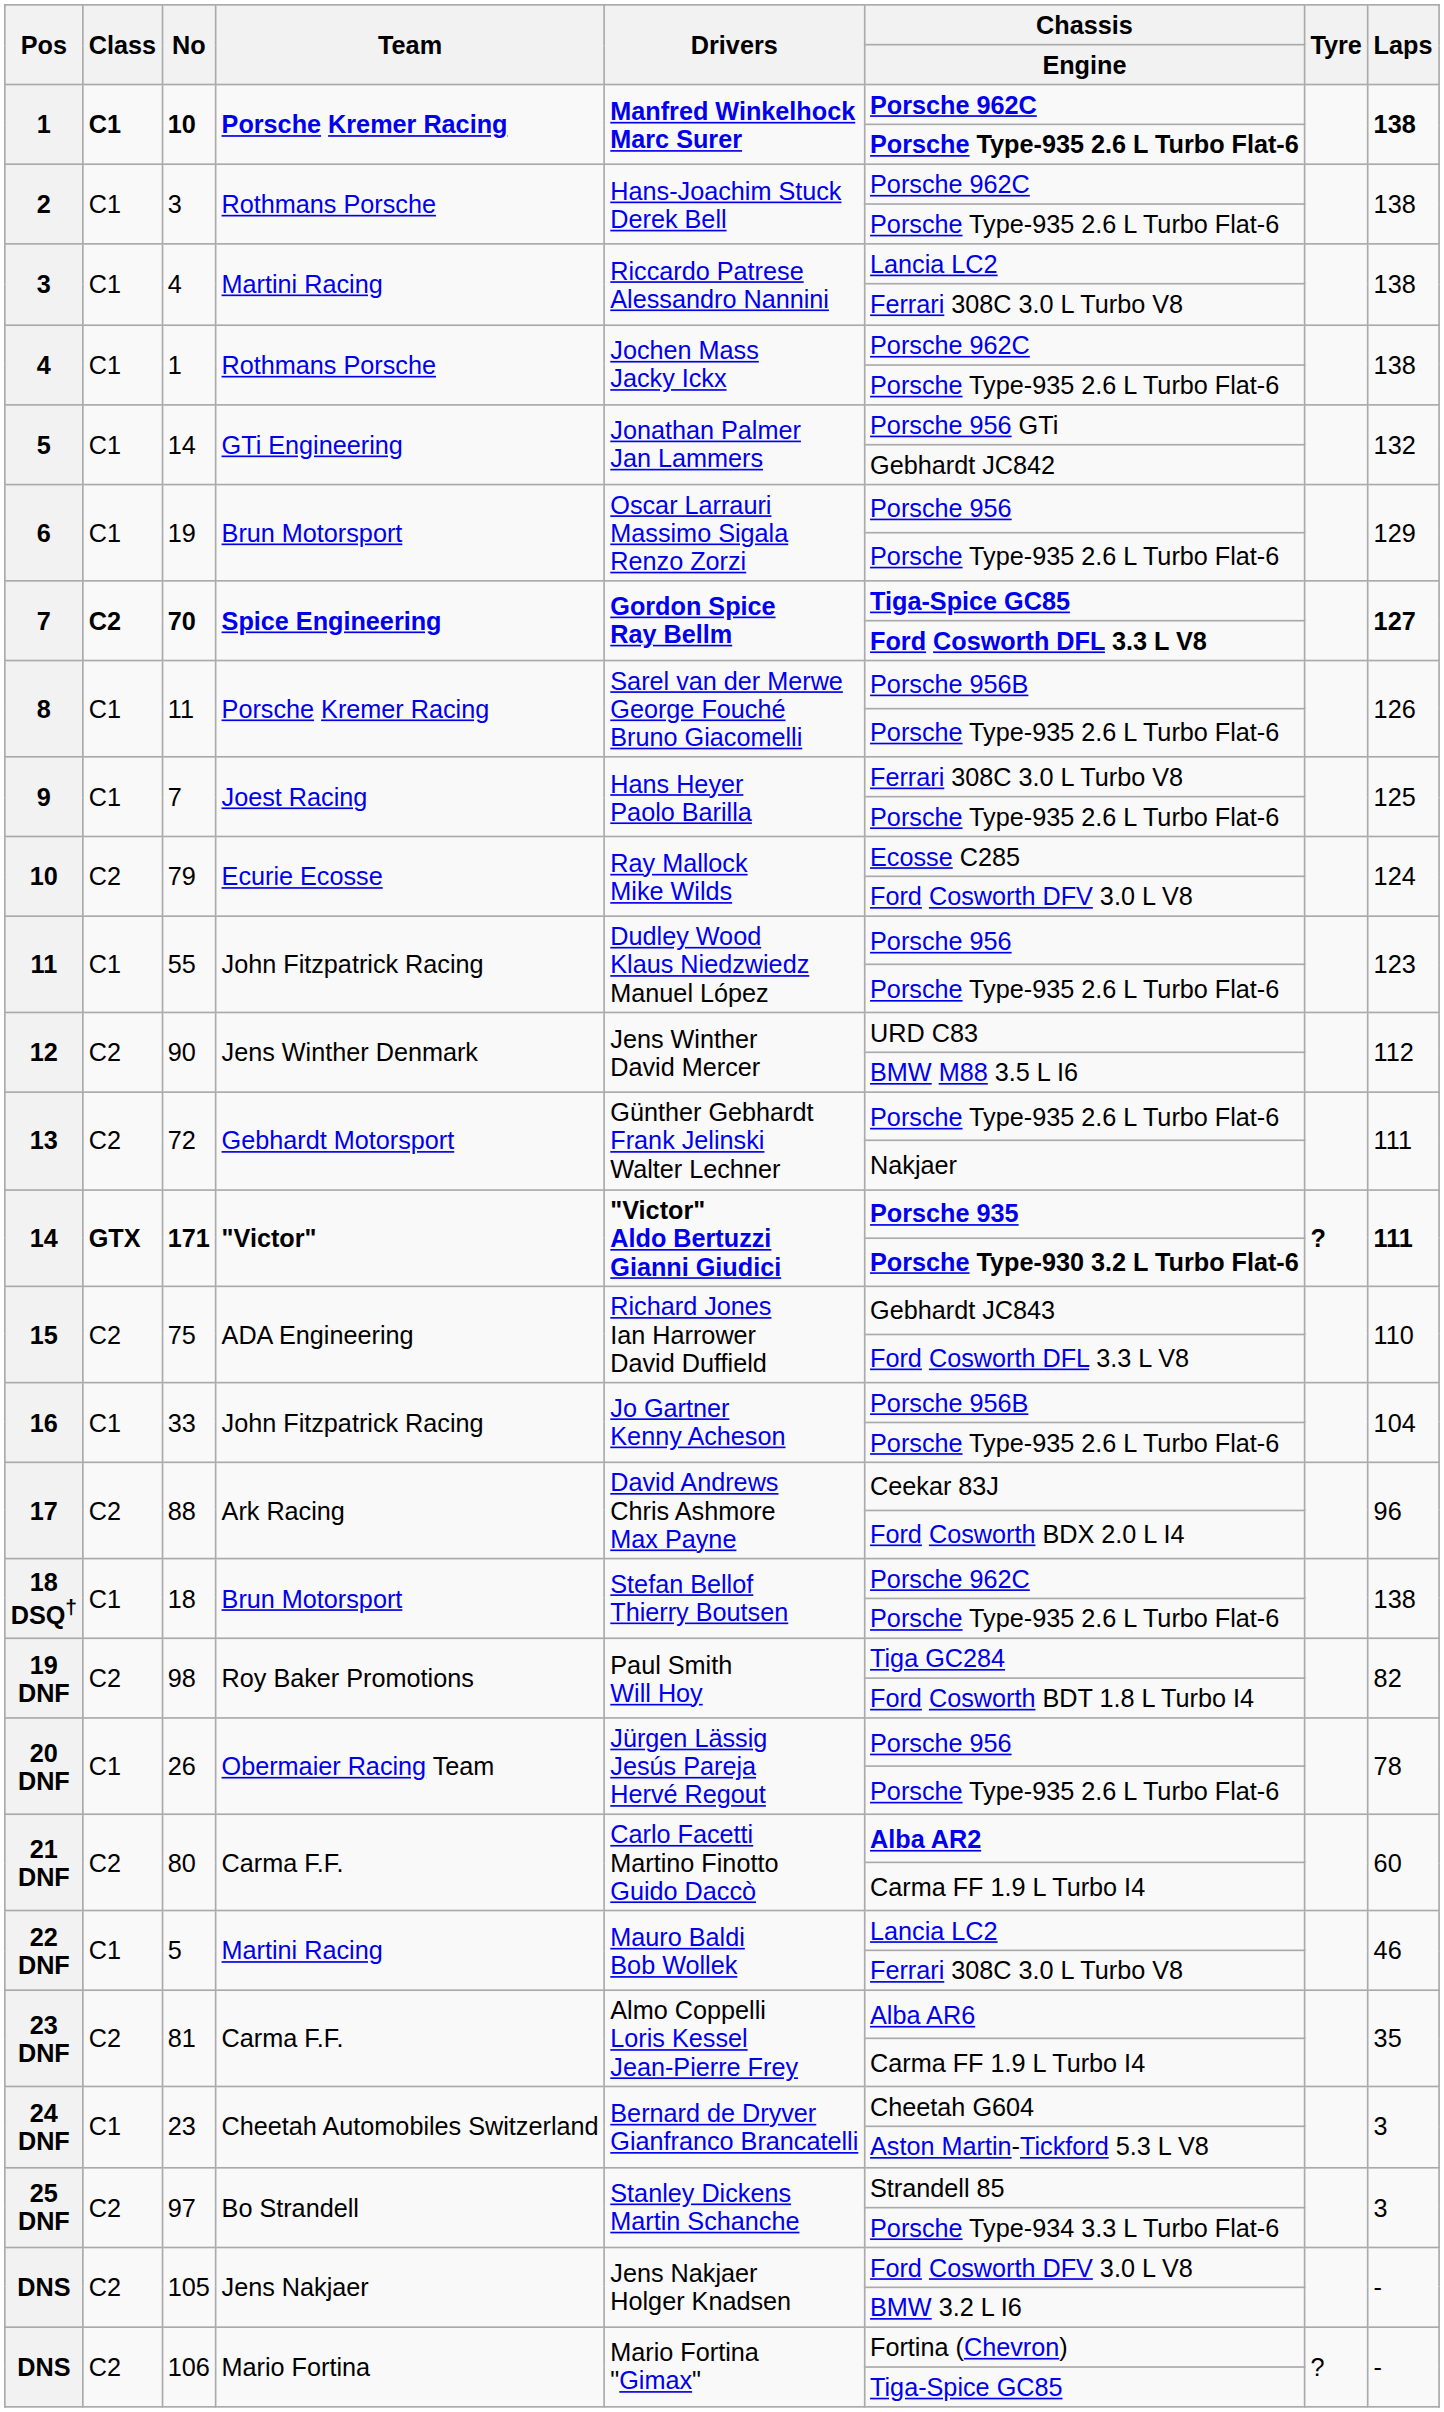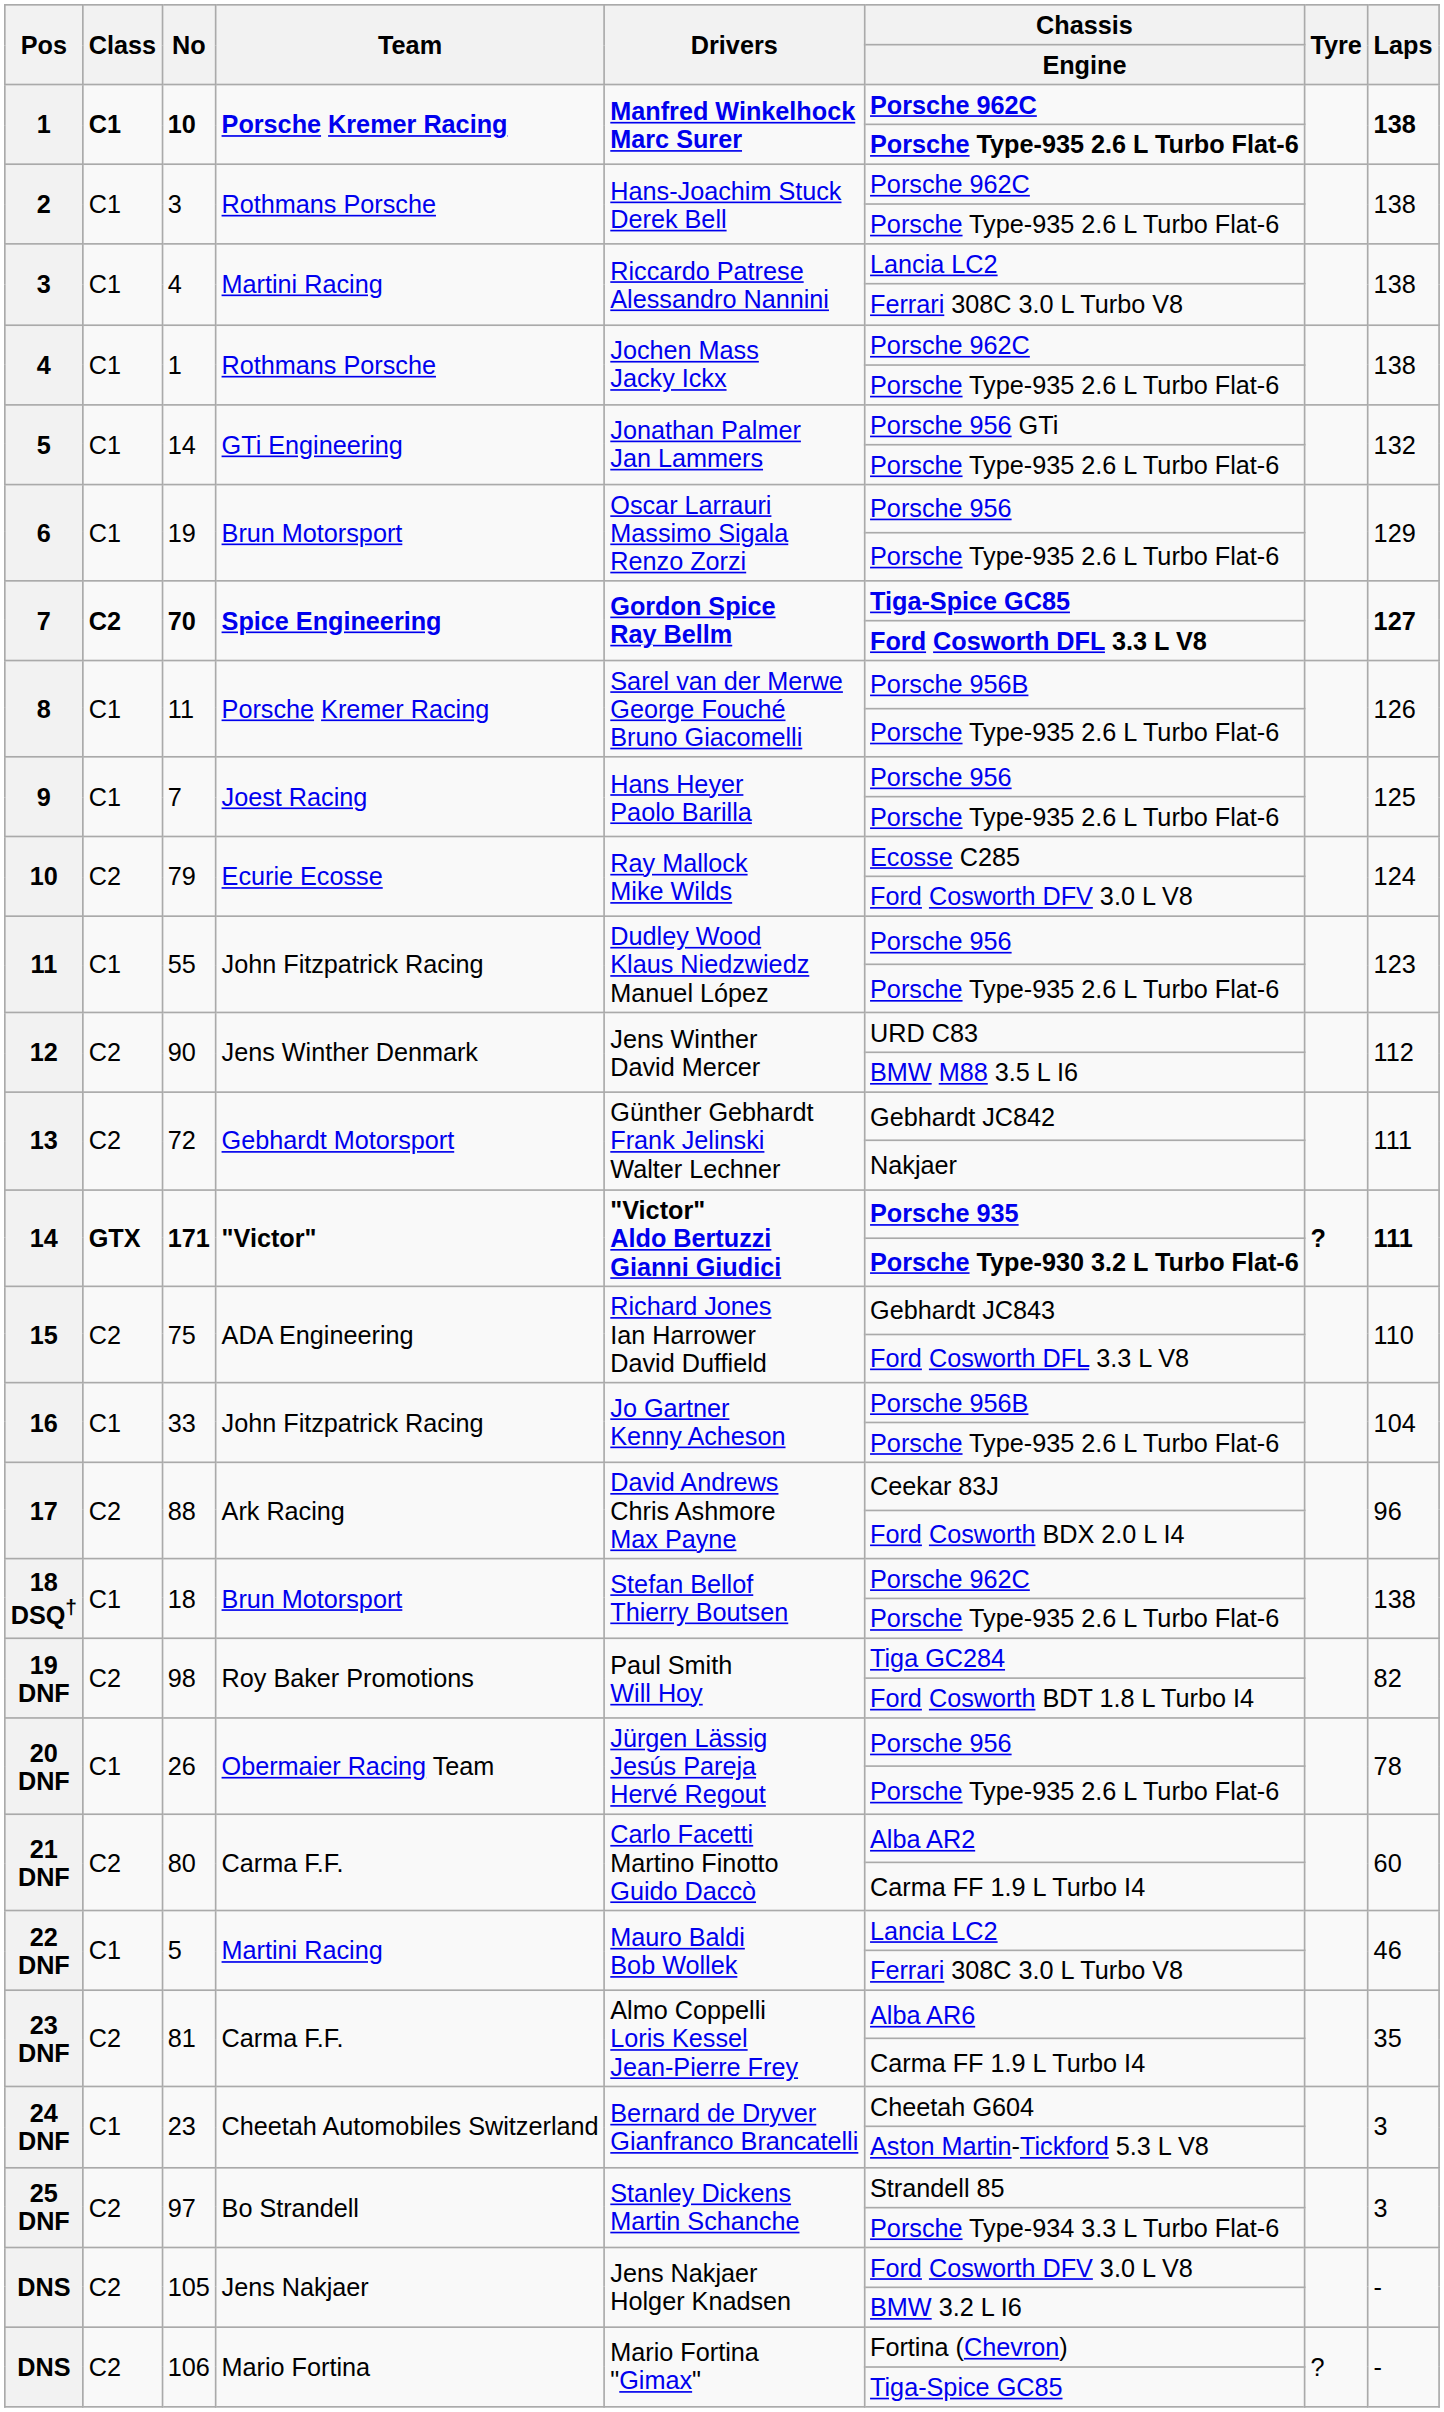(963, 464) Gebhardt JC842 -> (1075, 464) Porsche Type-935 2.6 L Turbo Flat-6
(1027, 777) Ferrari 308C 3.0 L Turbo V8 -> (941, 777) Porsche 956
(1075, 1117) Porsche Type-935 2.6 L Turbo Flat-6 -> (963, 1117) Gebhardt JC842
(926, 1839) bold -> (923, 1839) normal
